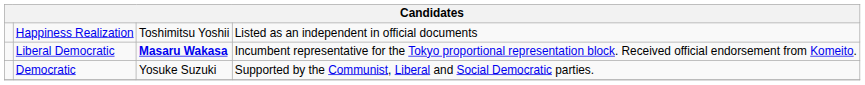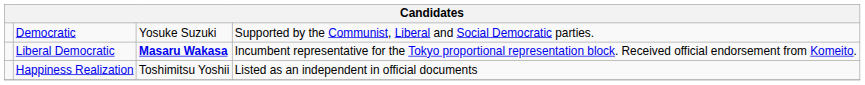rows swapped: (46, 70) <-> (75, 32)
